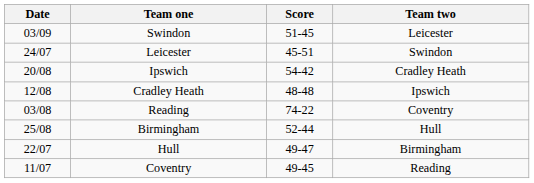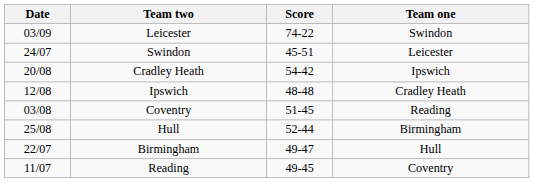columns swapped: (169, 14) <-> (431, 14)
(300, 33) 51-45 -> (300, 33) 74-22
(300, 110) 74-22 -> (300, 110) 51-45
